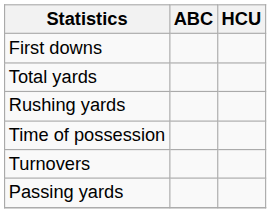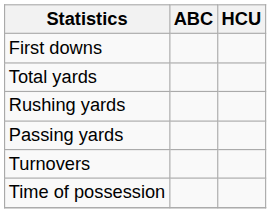rows swapped: (66, 192) <-> (87, 134)
